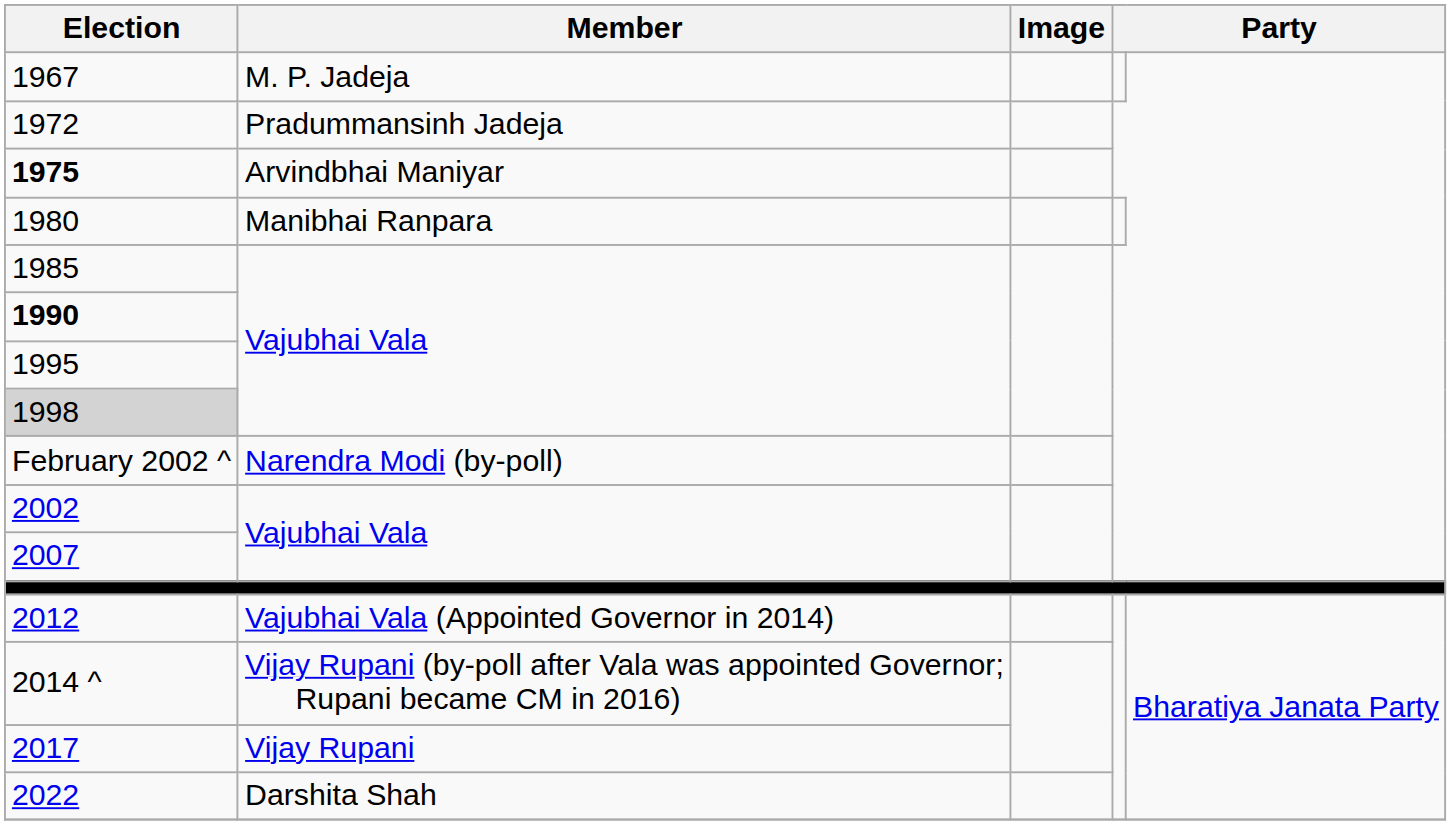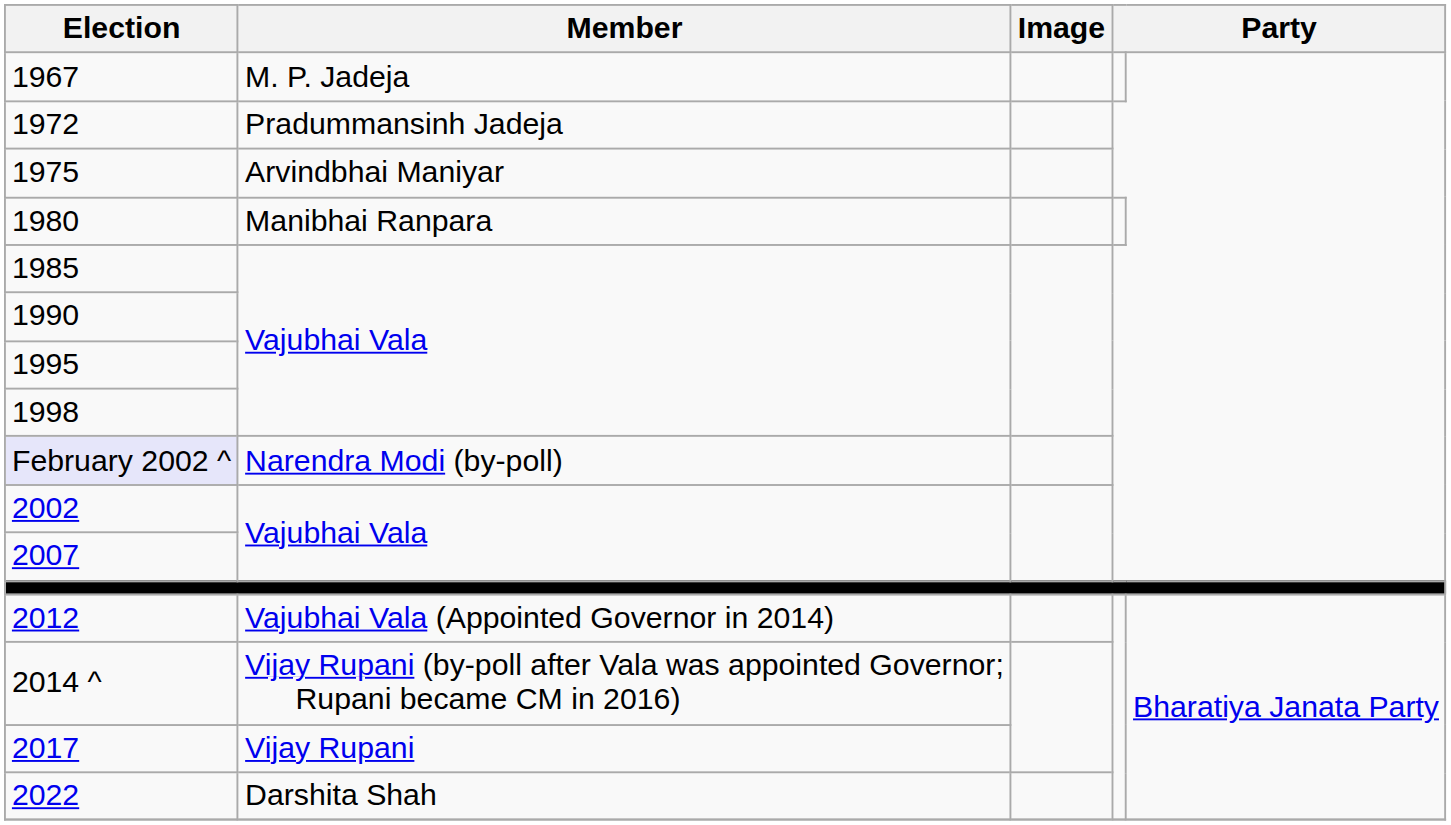(46, 172) bold -> (46, 172) normal
(46, 316) bold -> (46, 316) normal
(46, 412) lightgrey background -> (46, 412) no background
(122, 460) no background -> (122, 460) lavender background
